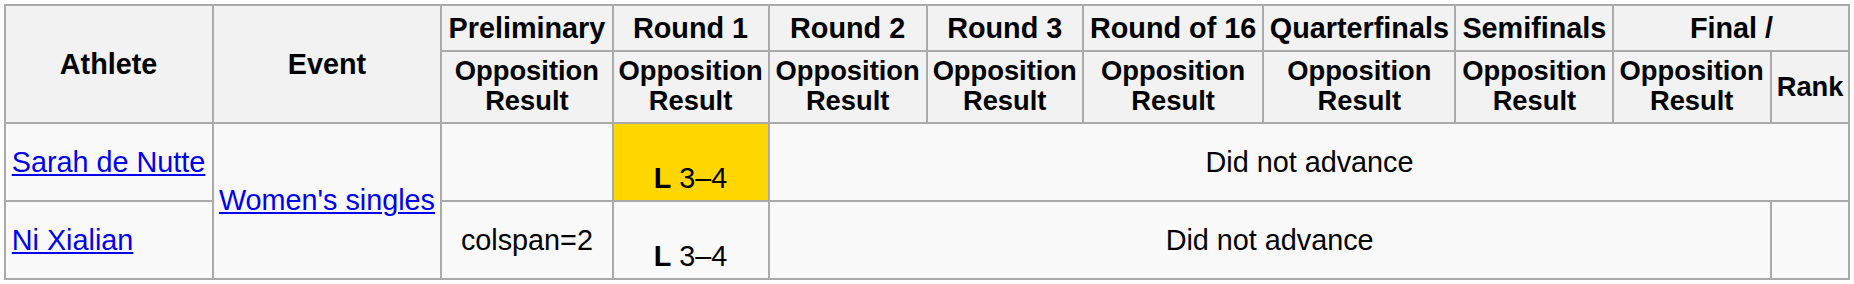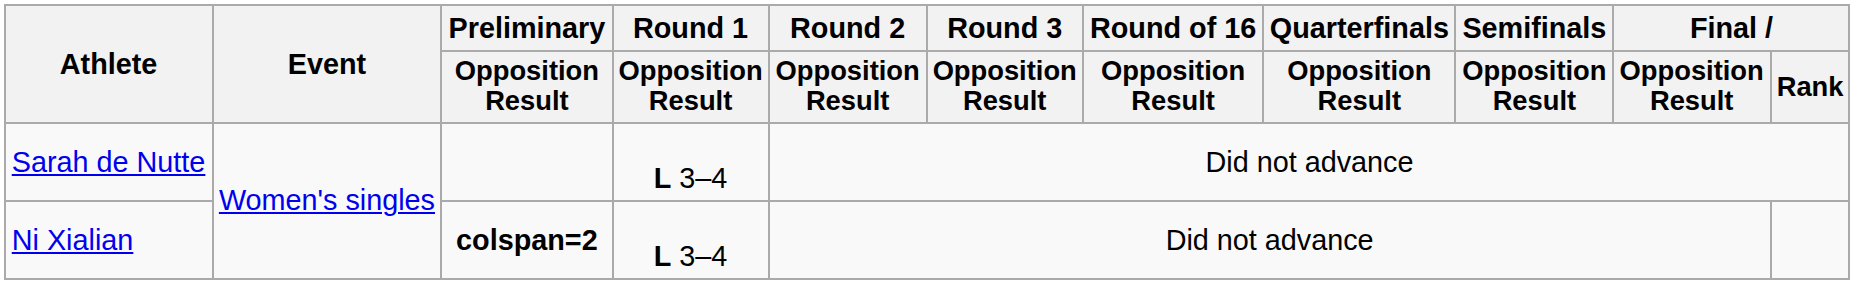(691, 179) gold background -> (691, 179) no background
(527, 240) normal -> (527, 240) bold
